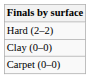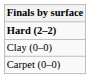(30, 30) normal -> (31, 30) bold
